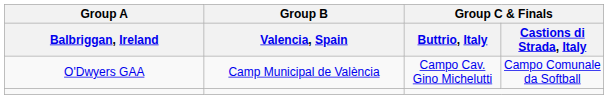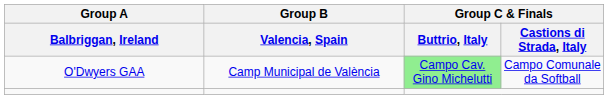(452, 72) no background -> (452, 72) lightgreen background
